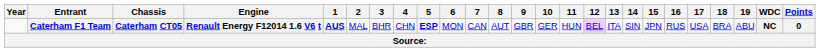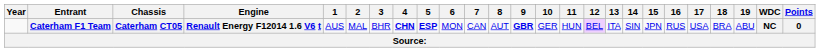(335, 25) bold -> (335, 25) normal
(405, 25) normal -> (405, 25) bold
(524, 25) normal -> (523, 25) bold
